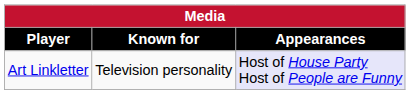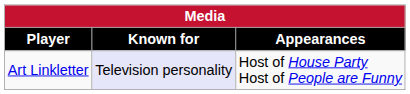(164, 70) no background -> (164, 70) lavender background
(320, 70) lavender background -> (320, 70) no background
